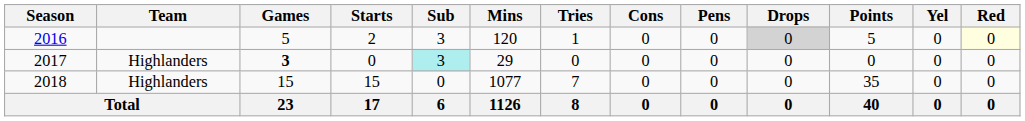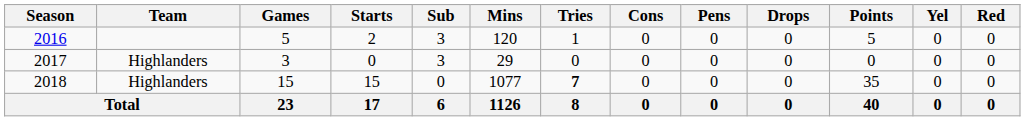(788, 38) lightgrey background -> (788, 38) no background
(991, 38) lightyellow background -> (991, 38) no background
(285, 60) bold -> (285, 60) normal
(441, 60) paleturquoise background -> (441, 60) no background
(575, 82) normal -> (575, 82) bold
